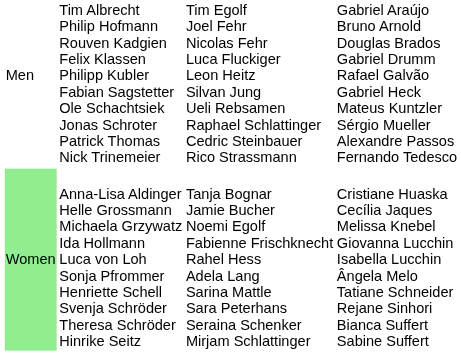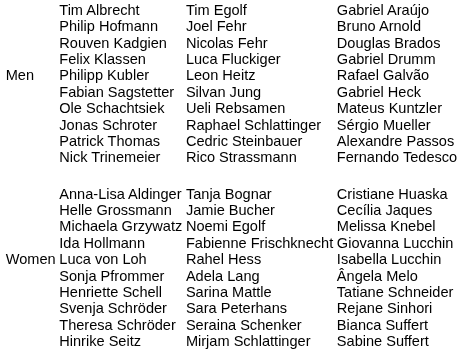(31, 259) lightgreen background -> (31, 259) no background
